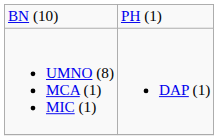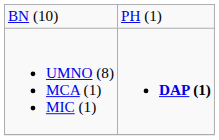(166, 90) normal -> (166, 90) bold
